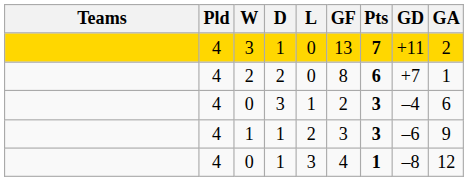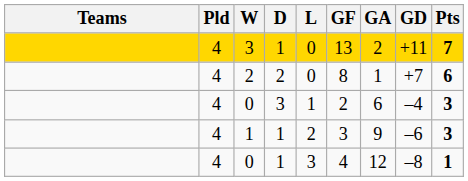columns swapped: (446, 18) <-> (376, 18)
